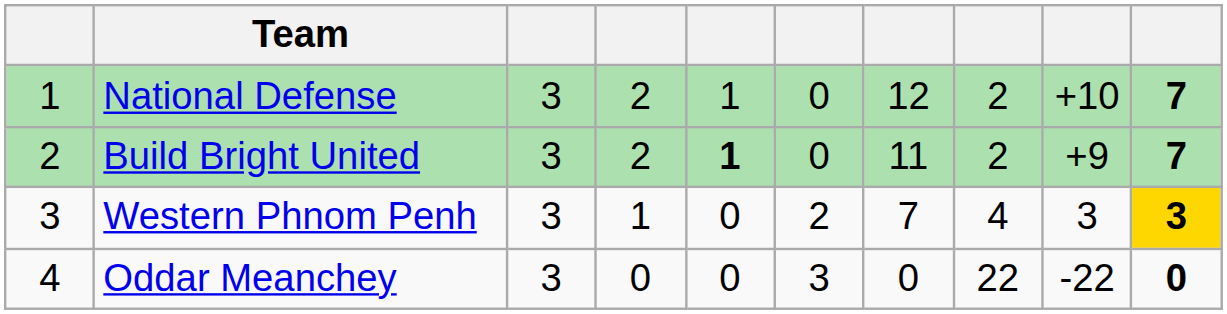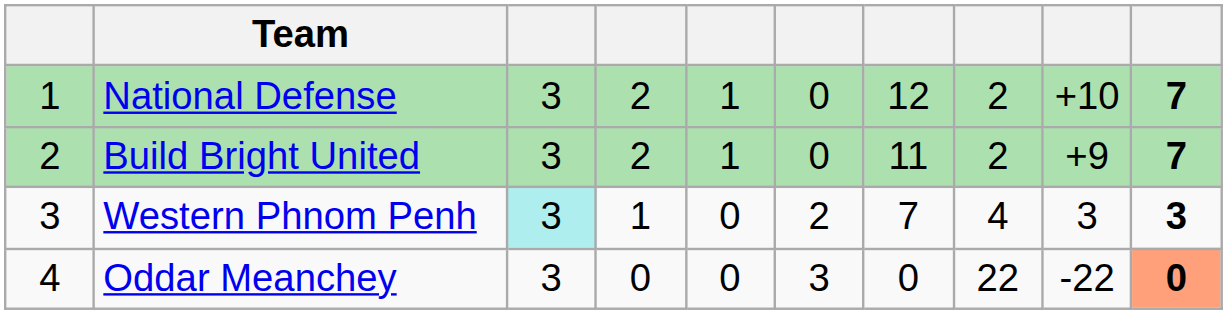(730, 156) bold -> (730, 156) normal
(551, 216) no background -> (551, 216) paleturquoise background
(1176, 216) gold background -> (1176, 216) no background
(1176, 277) no background -> (1176, 277) lightsalmon background
